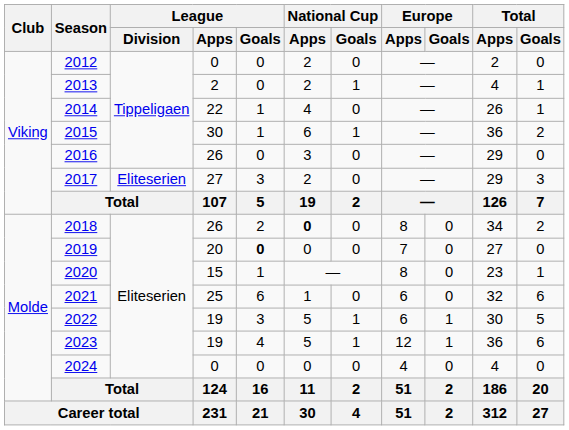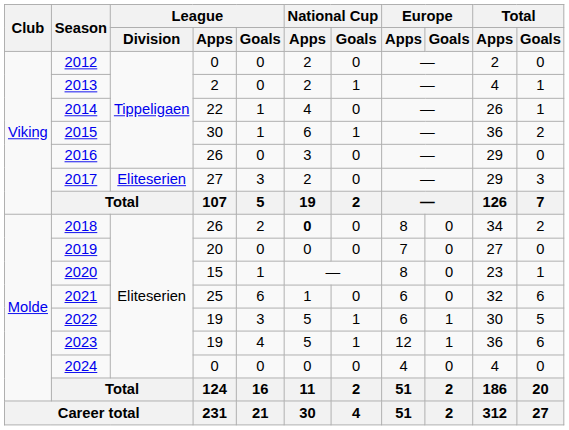(260, 249) bold -> (260, 249) normal
